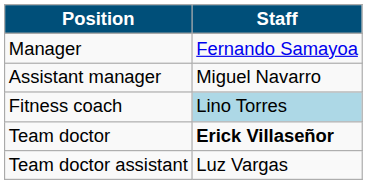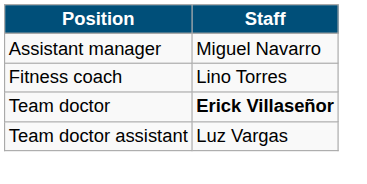- row: (45, 48)
(242, 106) lightblue background -> (242, 77) no background
